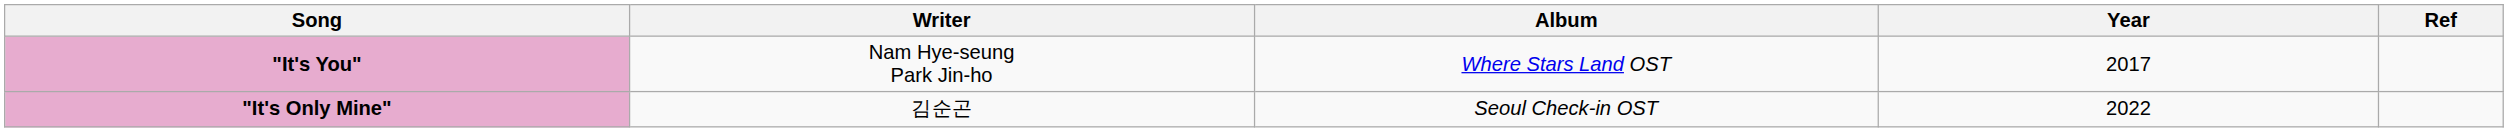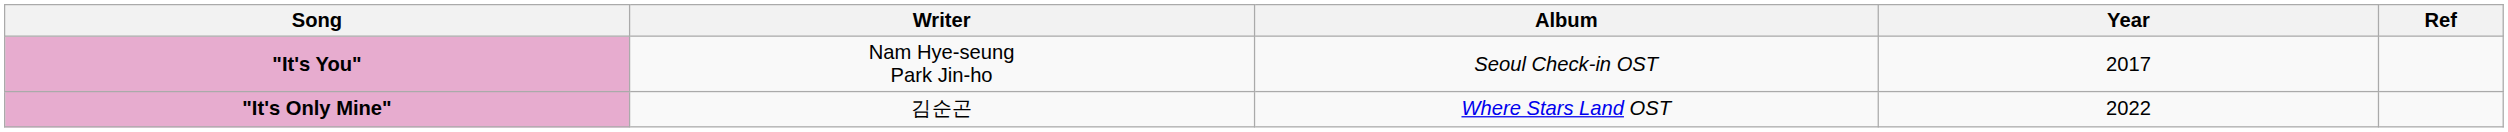(1566, 63) Where Stars Land OST -> (1566, 63) Seoul Check-in OST
(1566, 109) Seoul Check-in OST -> (1566, 109) Where Stars Land OST
